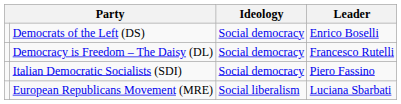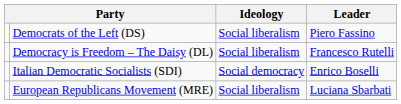(261, 33) Social democracy -> (259, 33) Social liberalism
(344, 33) Enrico Boselli -> (342, 33) Piero Fassino
(261, 52) Social democracy -> (259, 52) Social liberalism
(342, 71) Piero Fassino -> (344, 71) Enrico Boselli
